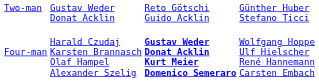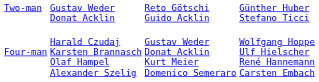(191, 57) bold -> (191, 57) normal
